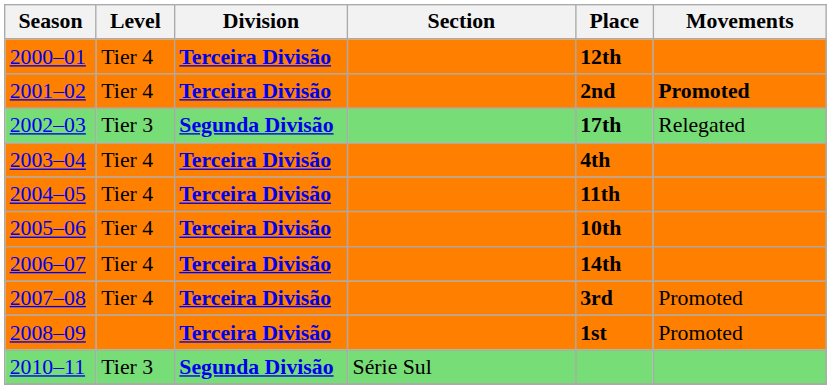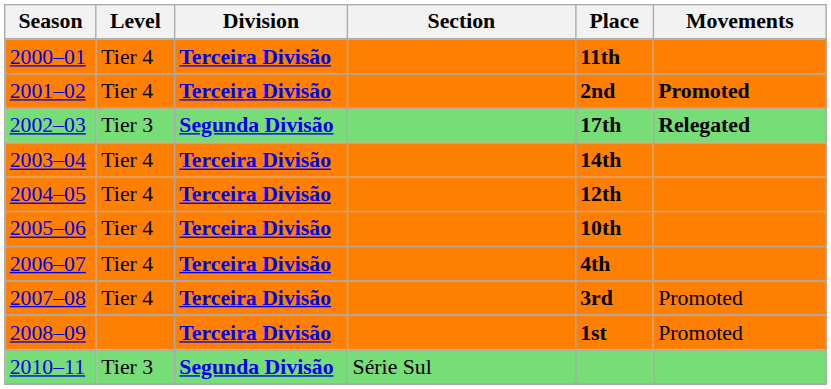(601, 56) 12th -> (600, 56) 11th
(702, 125) normal -> (704, 125) bold
(595, 159) 4th -> (601, 159) 14th
(600, 194) 11th -> (601, 194) 12th
(601, 263) 14th -> (595, 263) 4th
